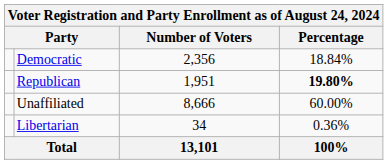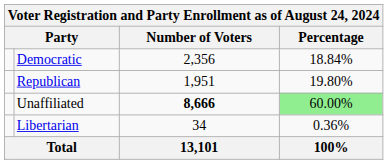(331, 81) bold -> (331, 81) normal
(199, 103) normal -> (199, 103) bold
(331, 103) no background -> (331, 103) lightgreen background
